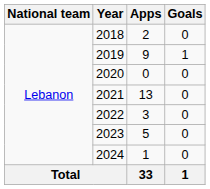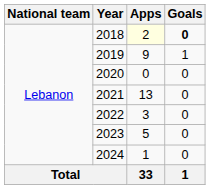(146, 34) no background -> (146, 34) lightyellow background
(185, 34) normal -> (185, 34) bold
